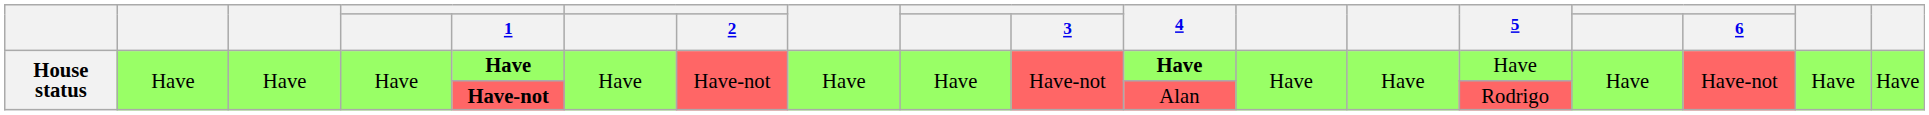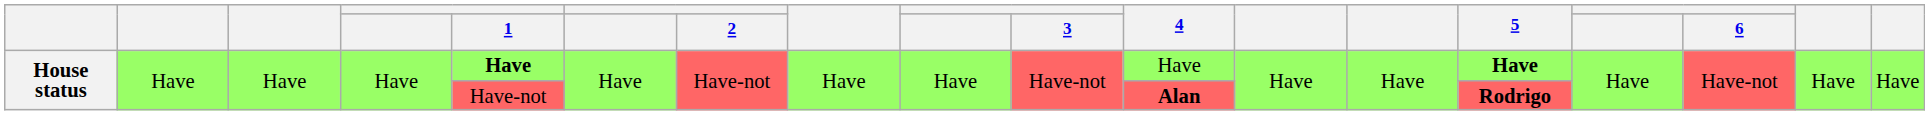(1179, 65) bold -> (1179, 65) normal
(1515, 65) normal -> (1515, 65) bold
(508, 95) bold -> (508, 95) normal
(1179, 95) normal -> (1179, 95) bold
(1515, 95) normal -> (1515, 95) bold
